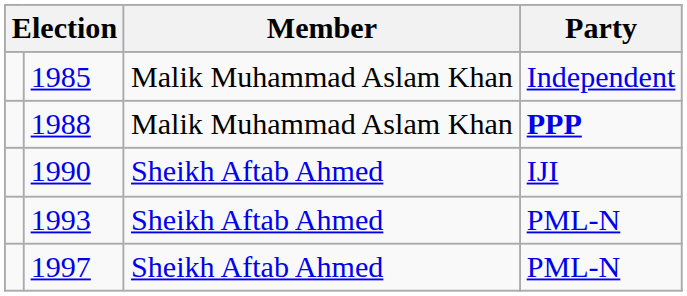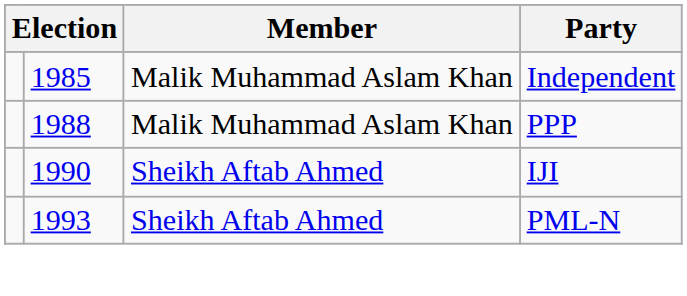(554, 123) bold -> (552, 123) normal
- row: (61, 266)
